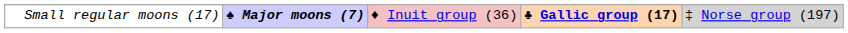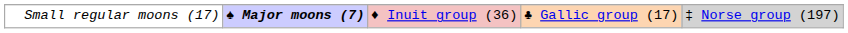(601, 16) bold -> (601, 16) normal
